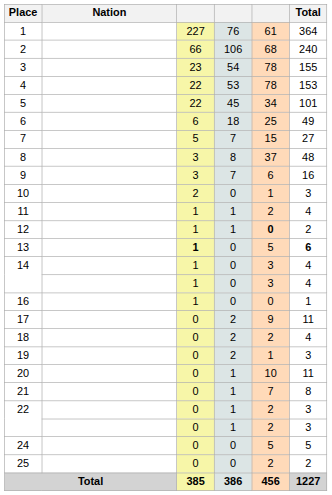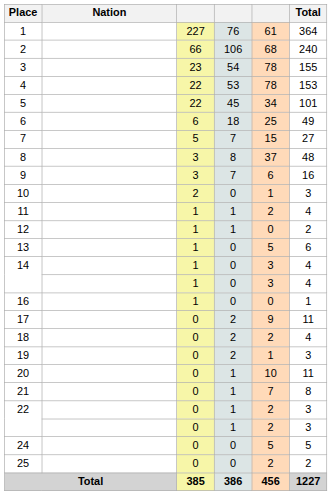(271, 229) bold -> (271, 229) normal
(196, 247) bold -> (196, 247) normal
(308, 247) bold -> (308, 247) normal
